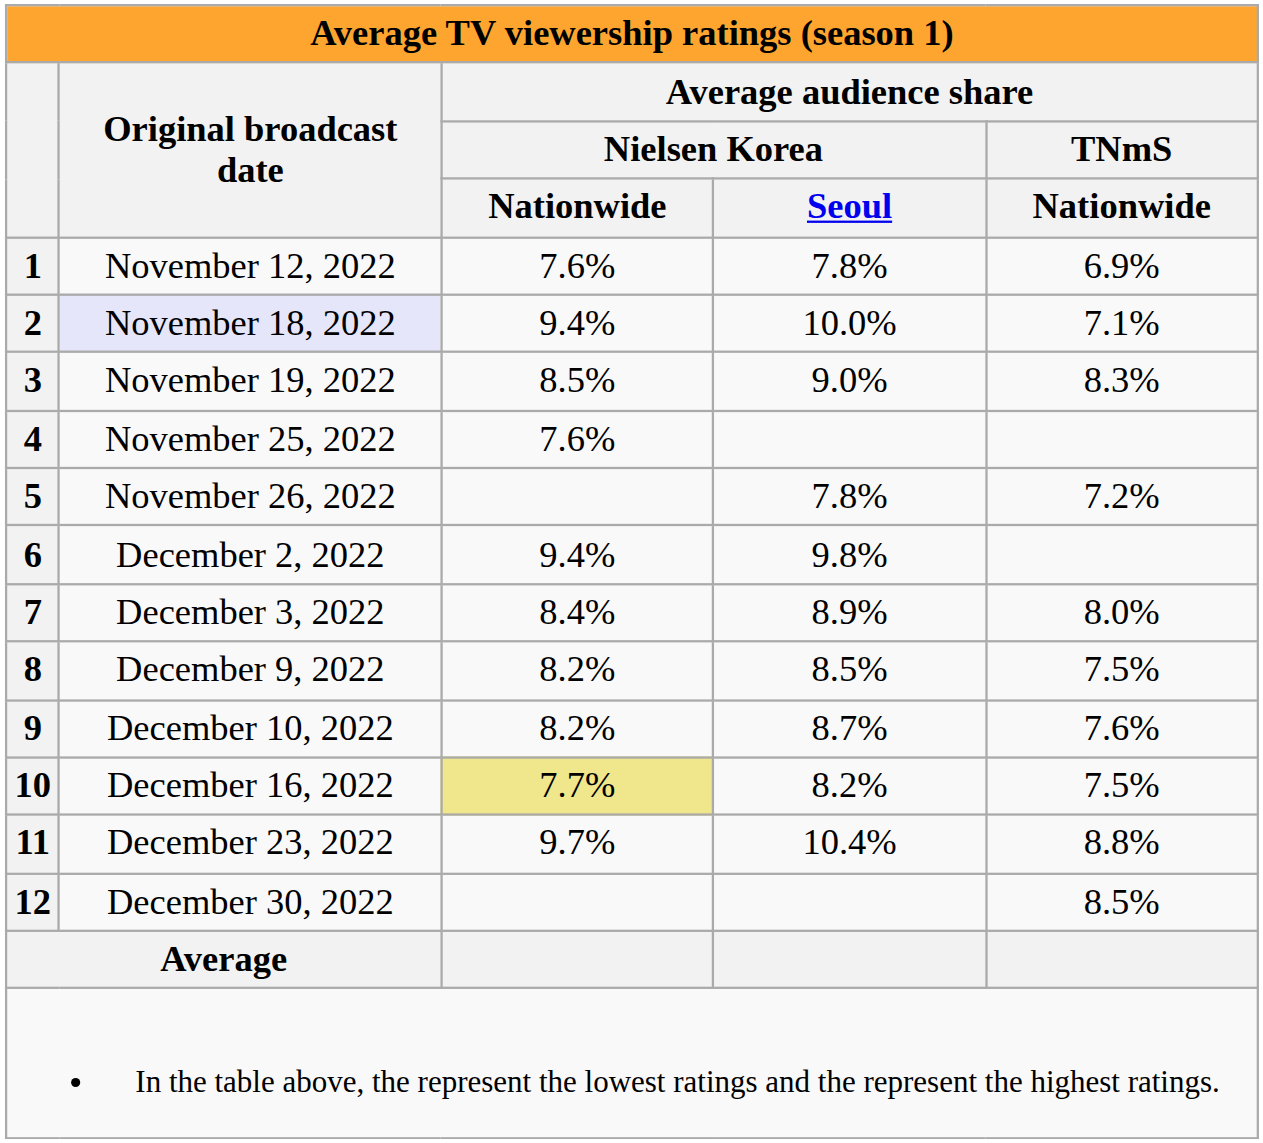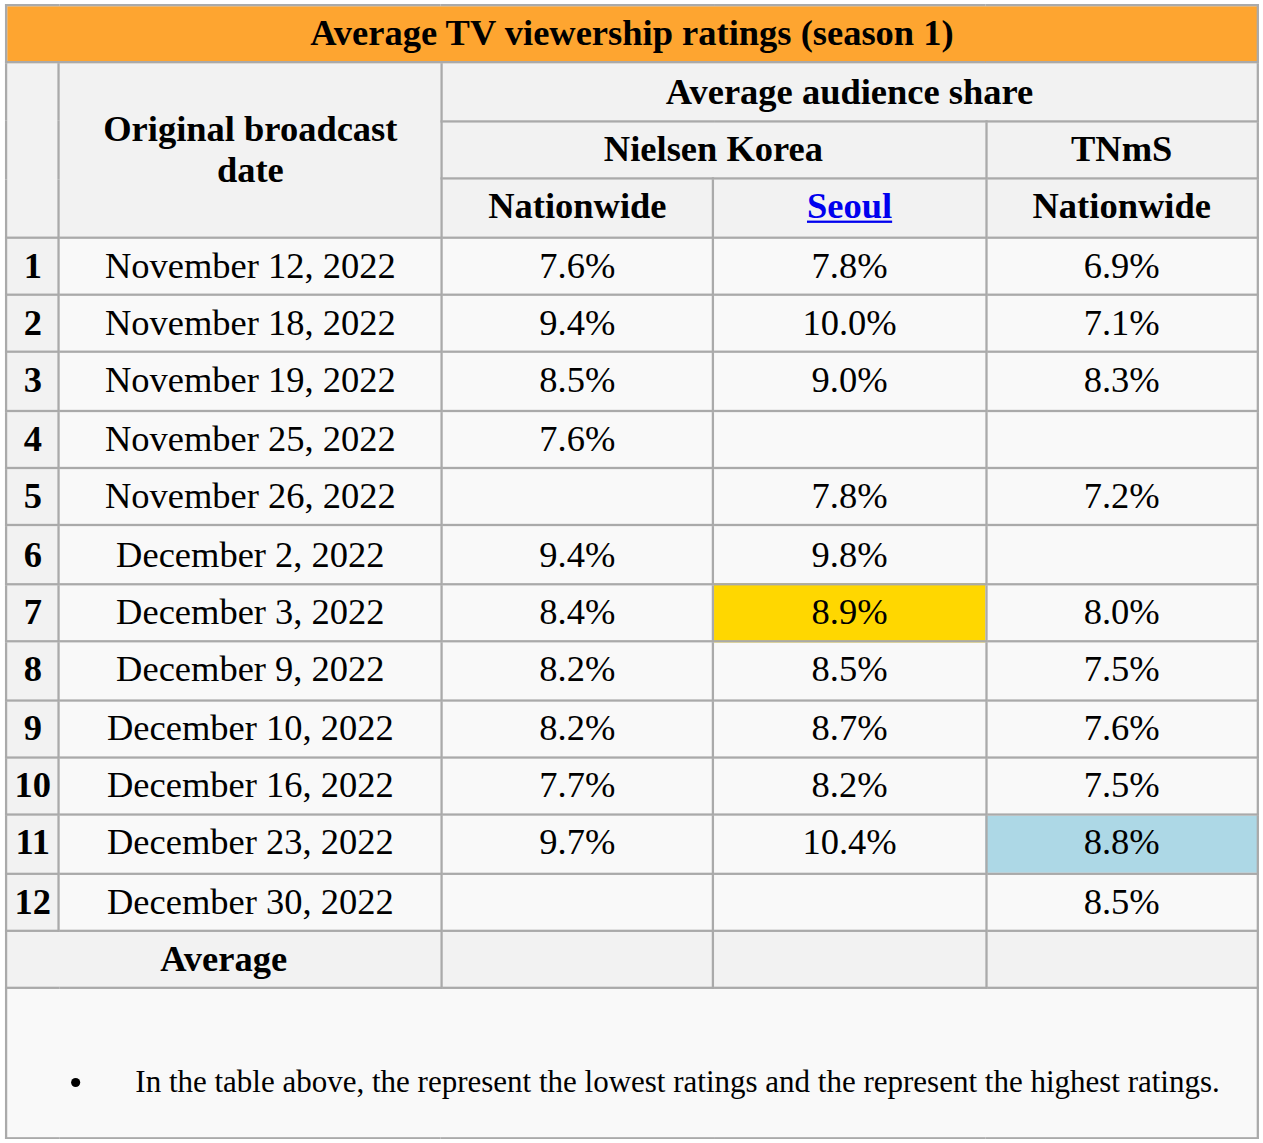(250, 322) lavender background -> (250, 322) no background
(850, 611) no background -> (850, 611) gold background
(577, 785) khaki background -> (577, 785) no background
(1122, 843) no background -> (1122, 843) lightblue background
